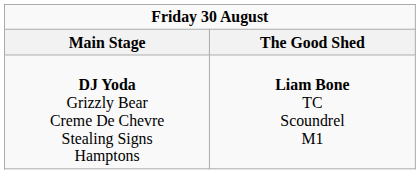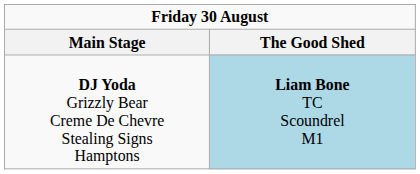(312, 111) no background -> (312, 111) lightblue background
